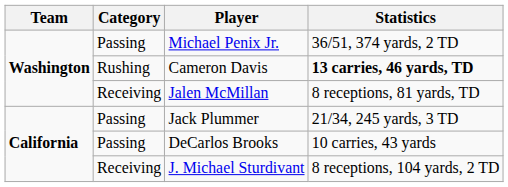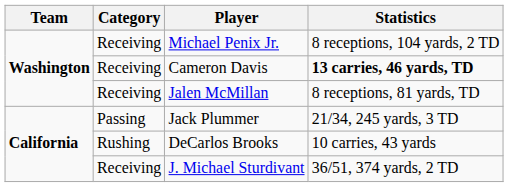(121, 43) Passing -> (129, 43) Receiving
(385, 43) 36/51, 374 yards, 2 TD -> (406, 43) 8 receptions, 104 yards, 2 TD
(123, 68) Rushing -> (129, 68) Receiving
(121, 143) Passing -> (123, 143) Rushing
(406, 168) 8 receptions, 104 yards, 2 TD -> (385, 168) 36/51, 374 yards, 2 TD
